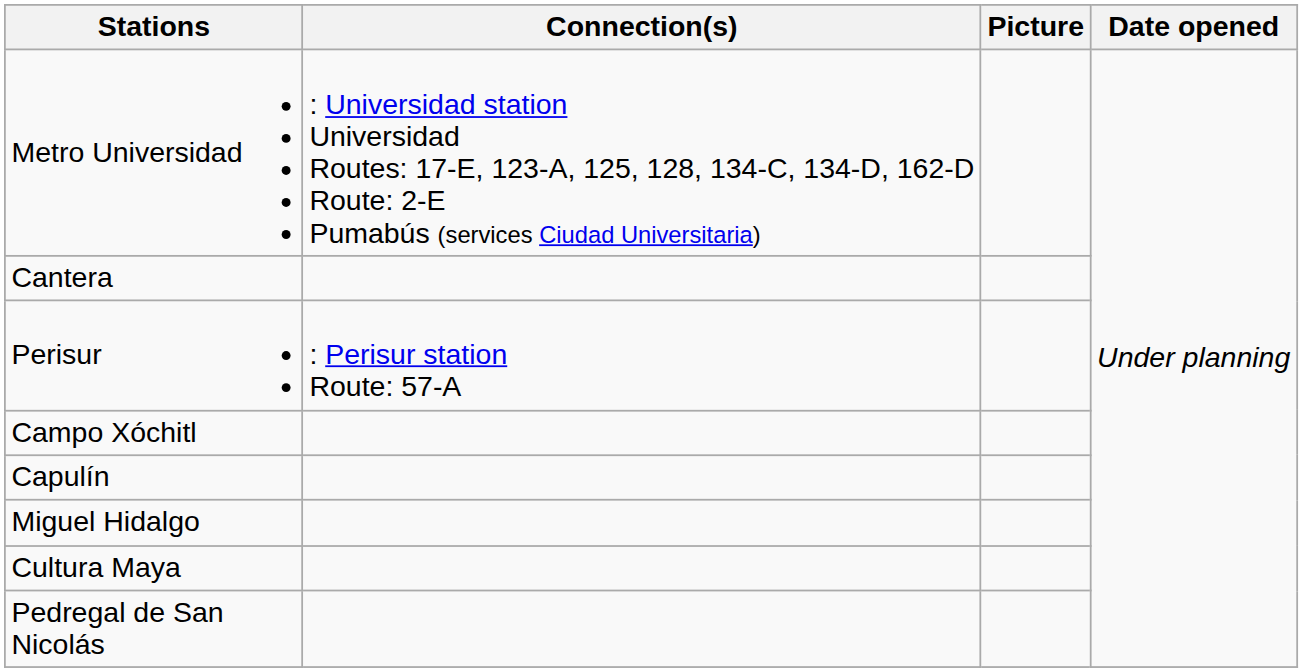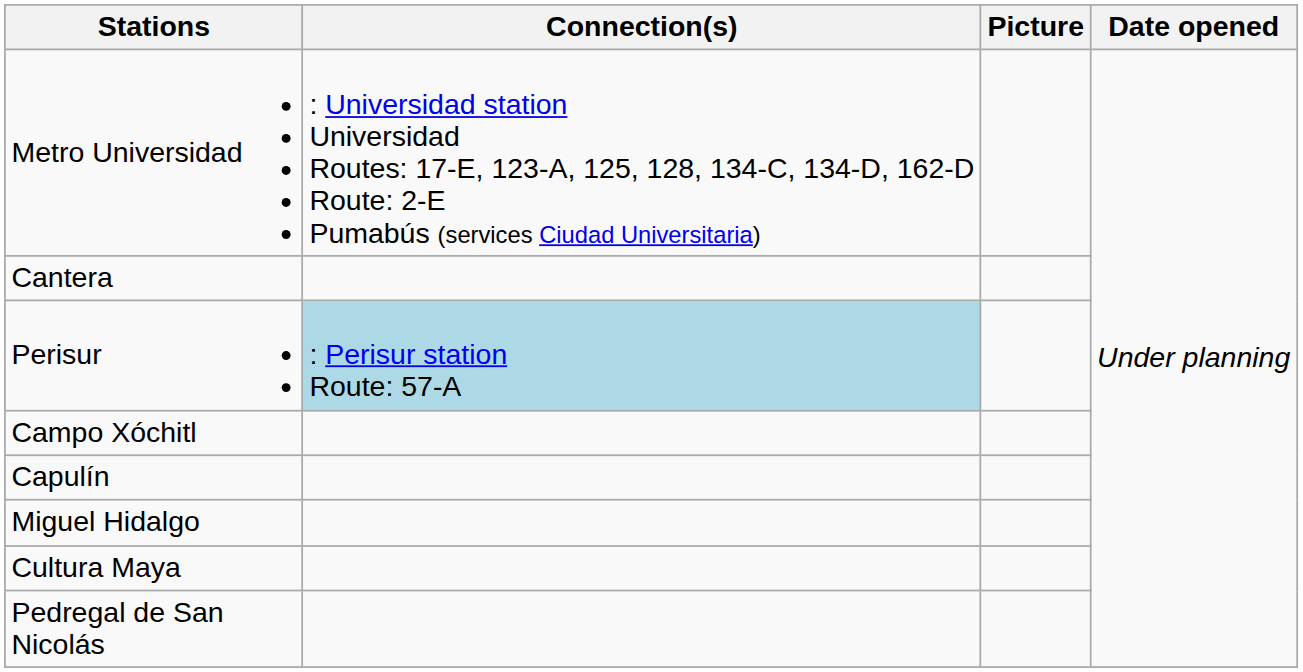(642, 371) no background -> (642, 371) lightblue background
